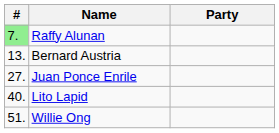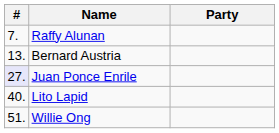(13, 36) lightgreen background -> (13, 36) no background
(16, 77) no background -> (16, 77) lavender background
